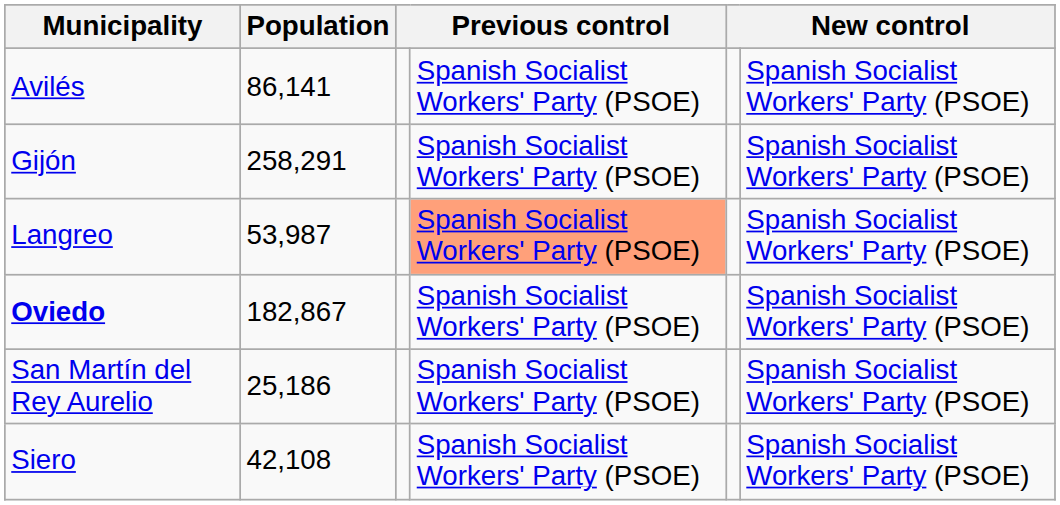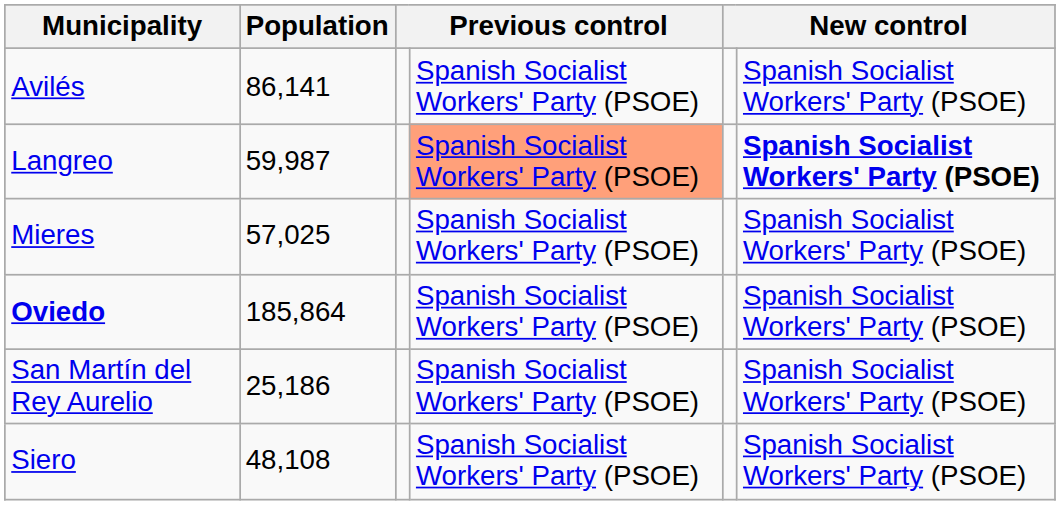- row: (44, 160)
(289, 235) 53,987 -> (288, 160) 59,987
(888, 235) normal -> (891, 160) bold
+ row: (53, 235)
(297, 311) 182,867 -> (296, 311) 185,864
(289, 461) 42,108 -> (288, 461) 48,108
